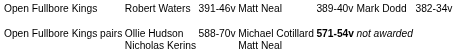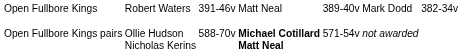(276, 40) normal -> (279, 40) bold
(335, 34) bold -> (341, 34) normal
